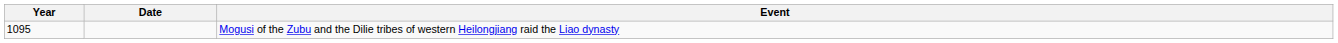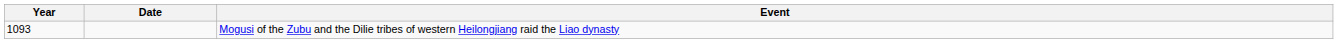(19, 30) 1095 -> (19, 30) 1093
